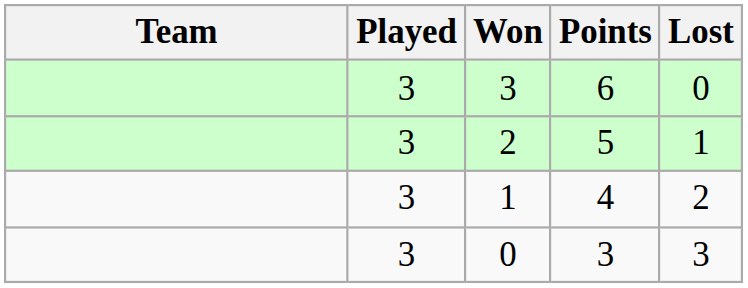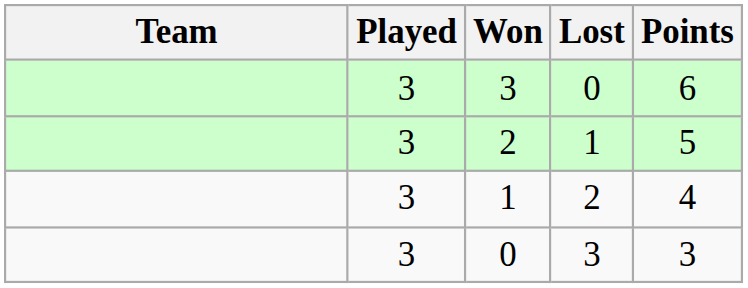columns swapped: (701, 32) <-> (605, 32)
